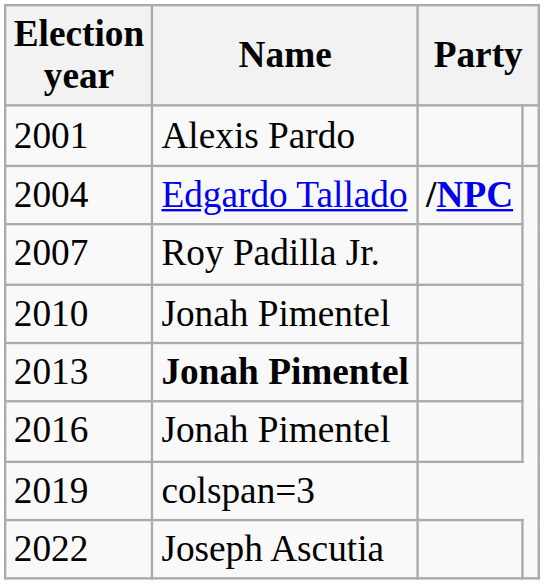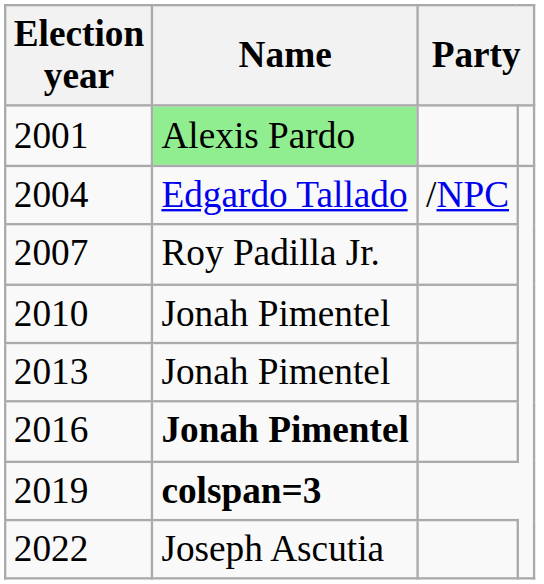(258, 135) no background -> (258, 135) lightgreen background
(470, 194) bold -> (468, 194) normal
(285, 371) bold -> (276, 371) normal
(276, 430) normal -> (285, 430) bold
(238, 489) normal -> (241, 489) bold
